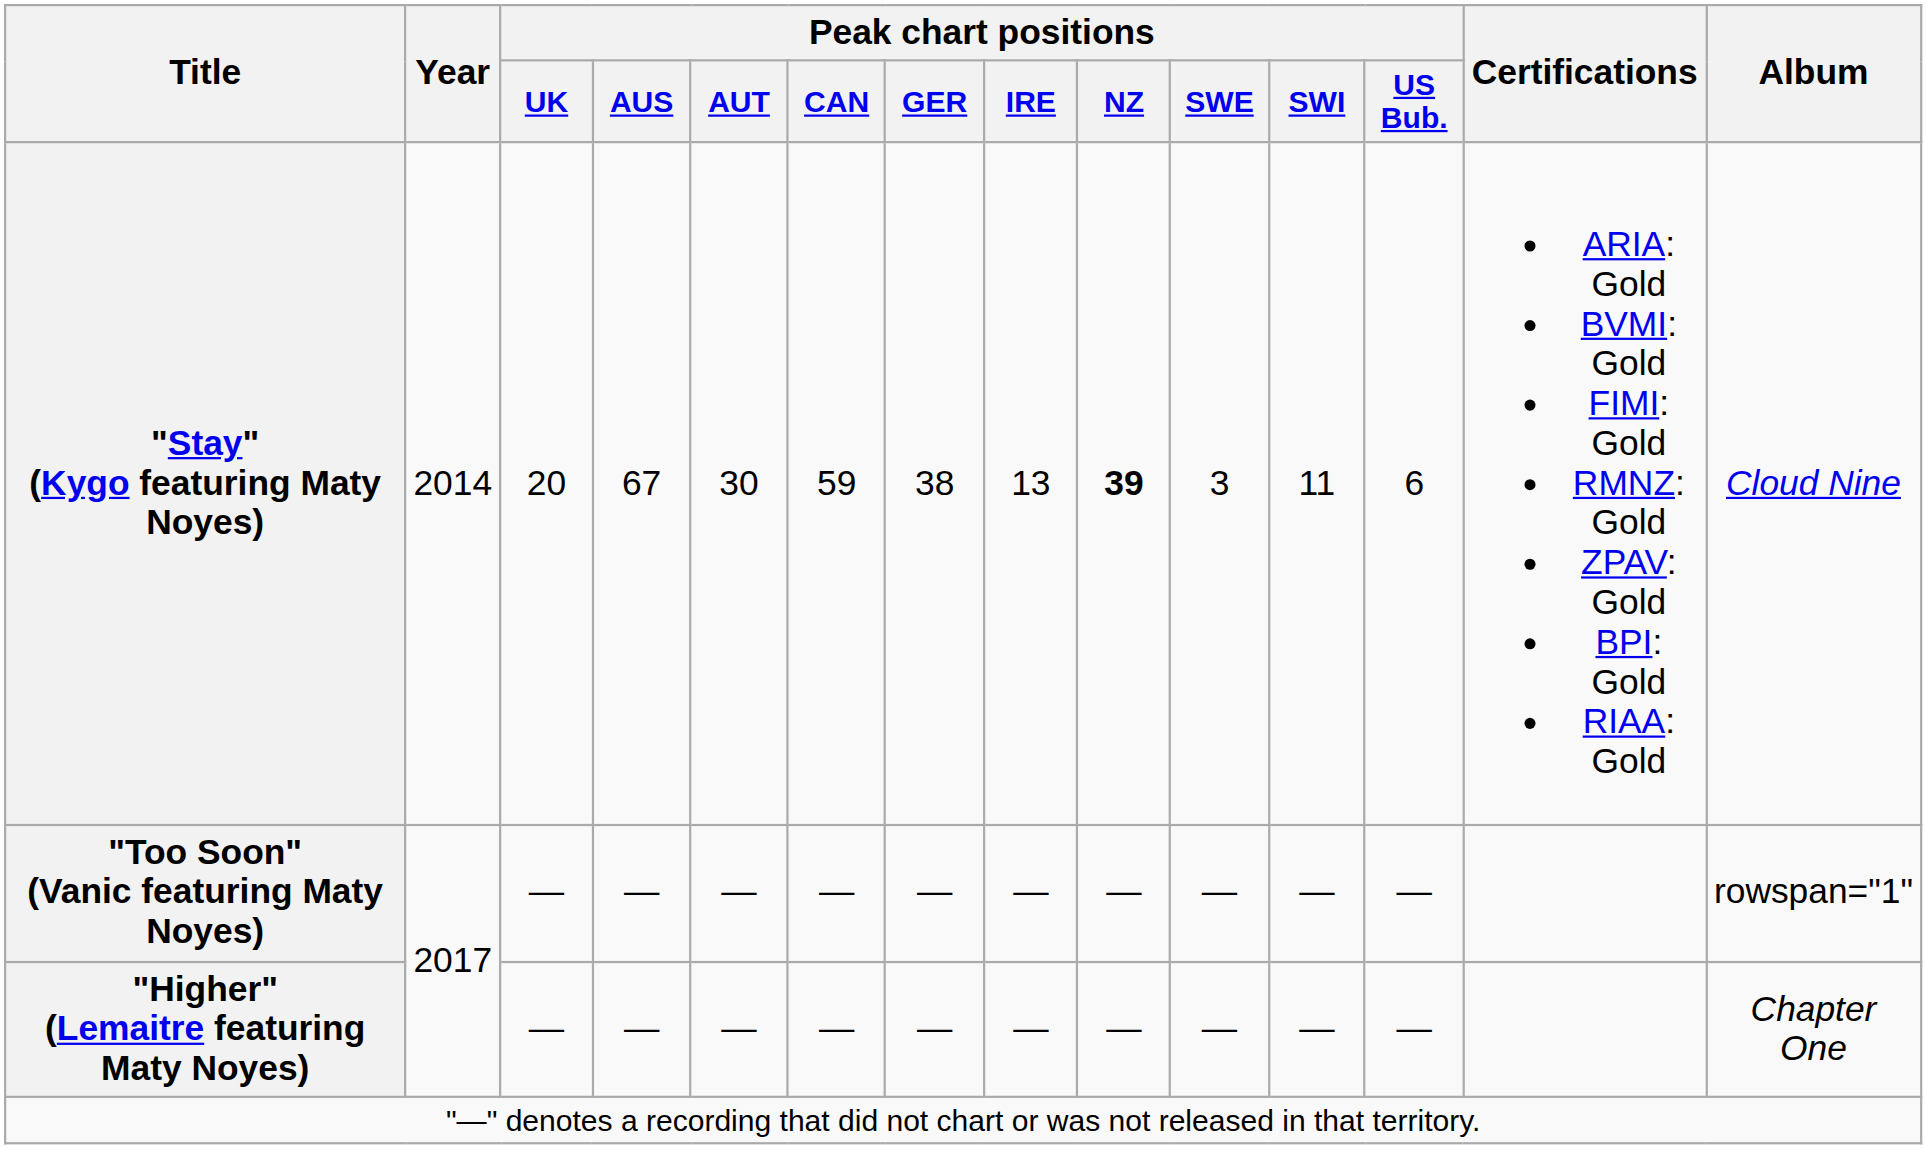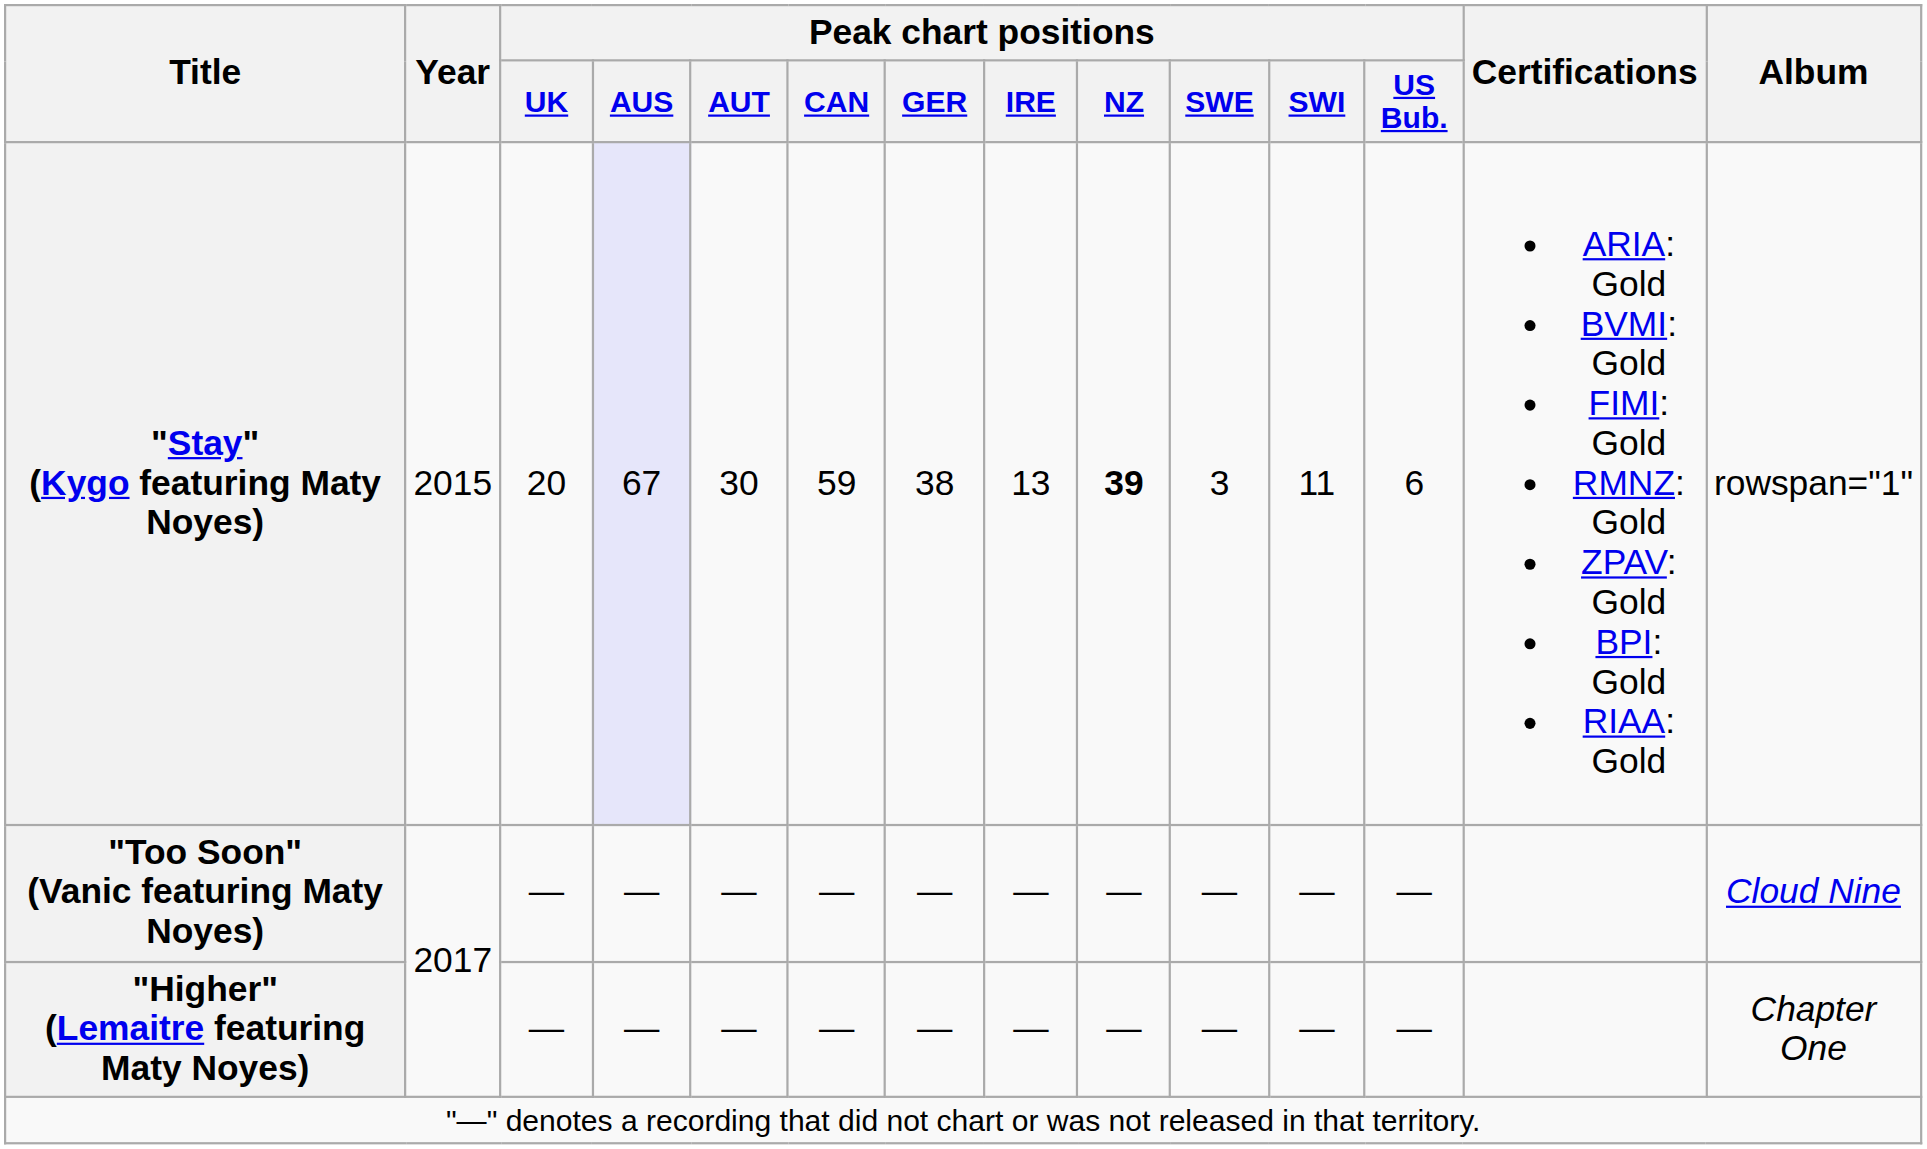(453, 482) 2014 -> (453, 482) 2015
(642, 482) no background -> (642, 482) lavender background
(1813, 482) Cloud Nine -> (1813, 482) rowspan="1"
(1813, 892) rowspan="1" -> (1813, 892) Cloud Nine
